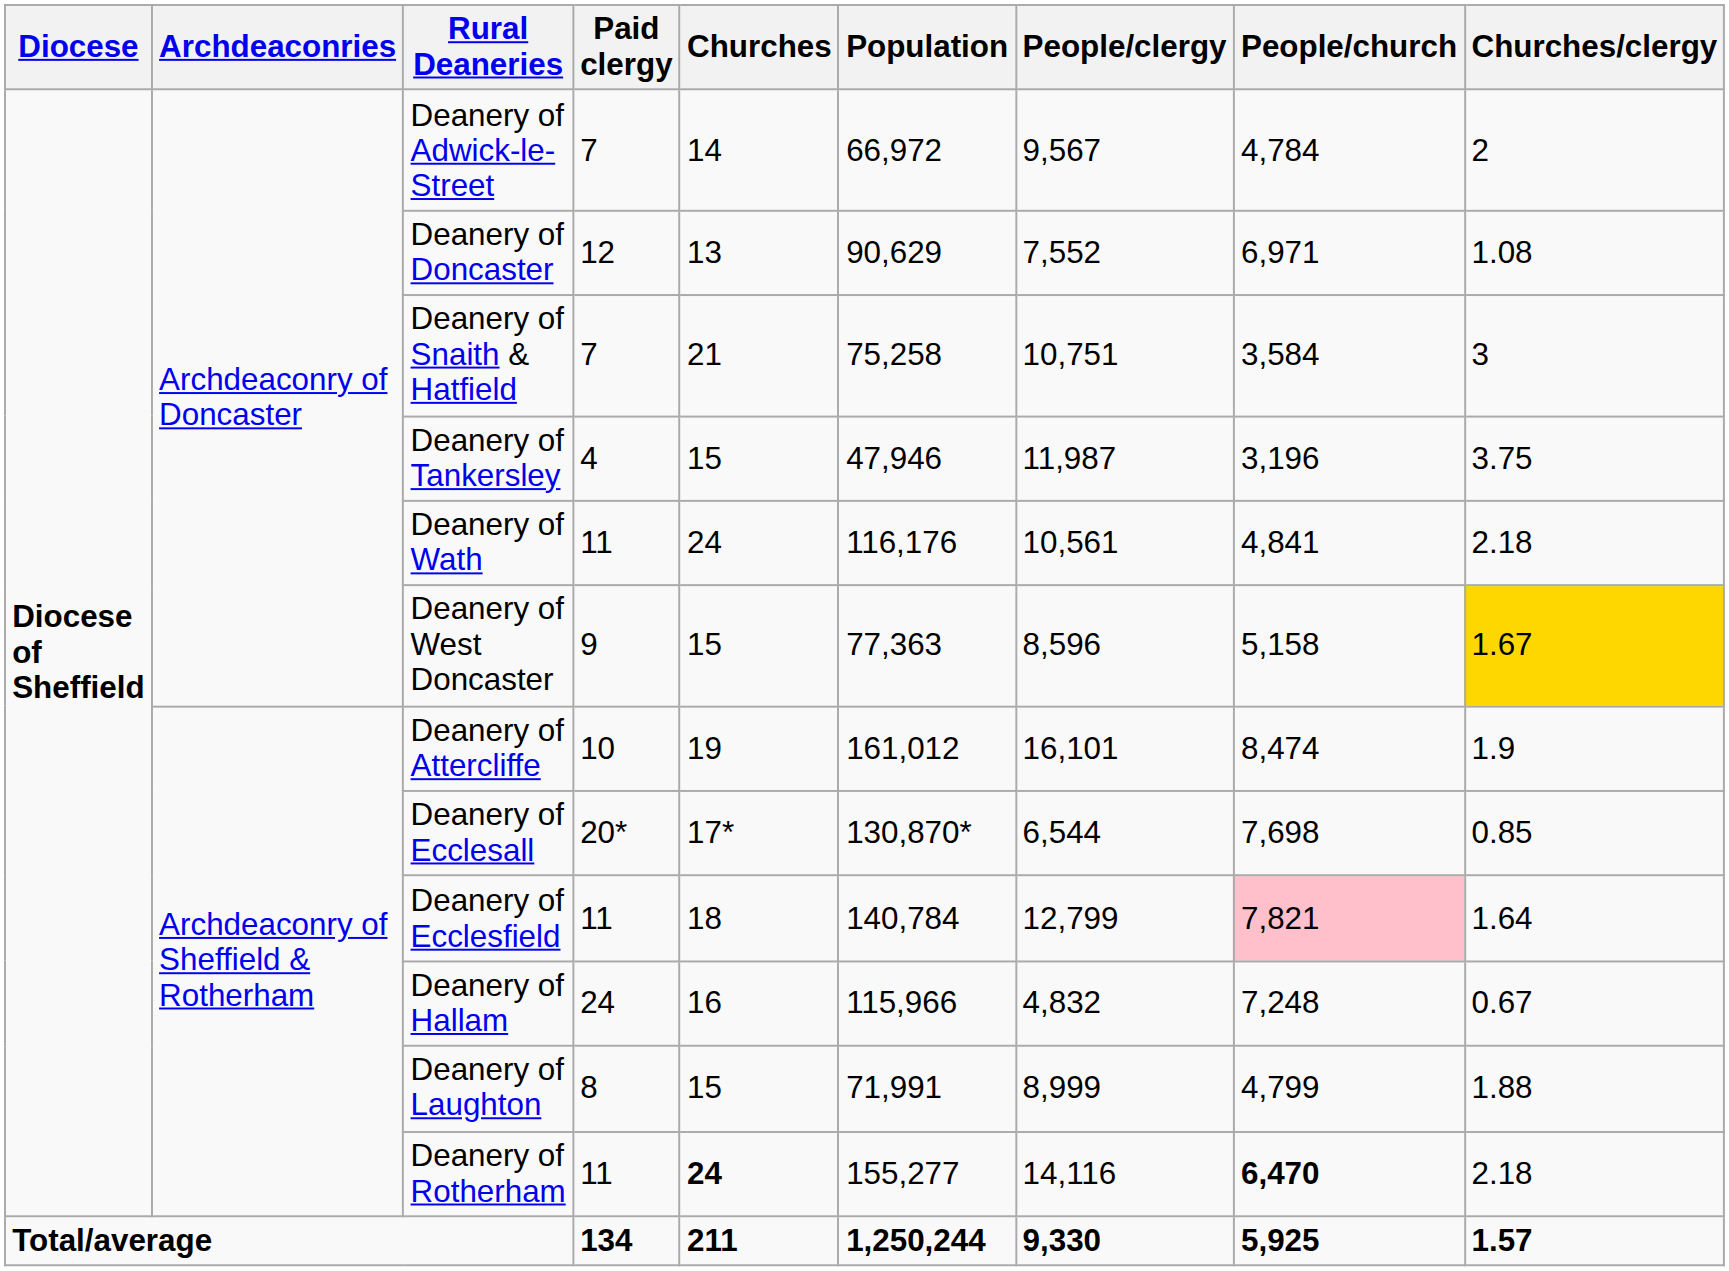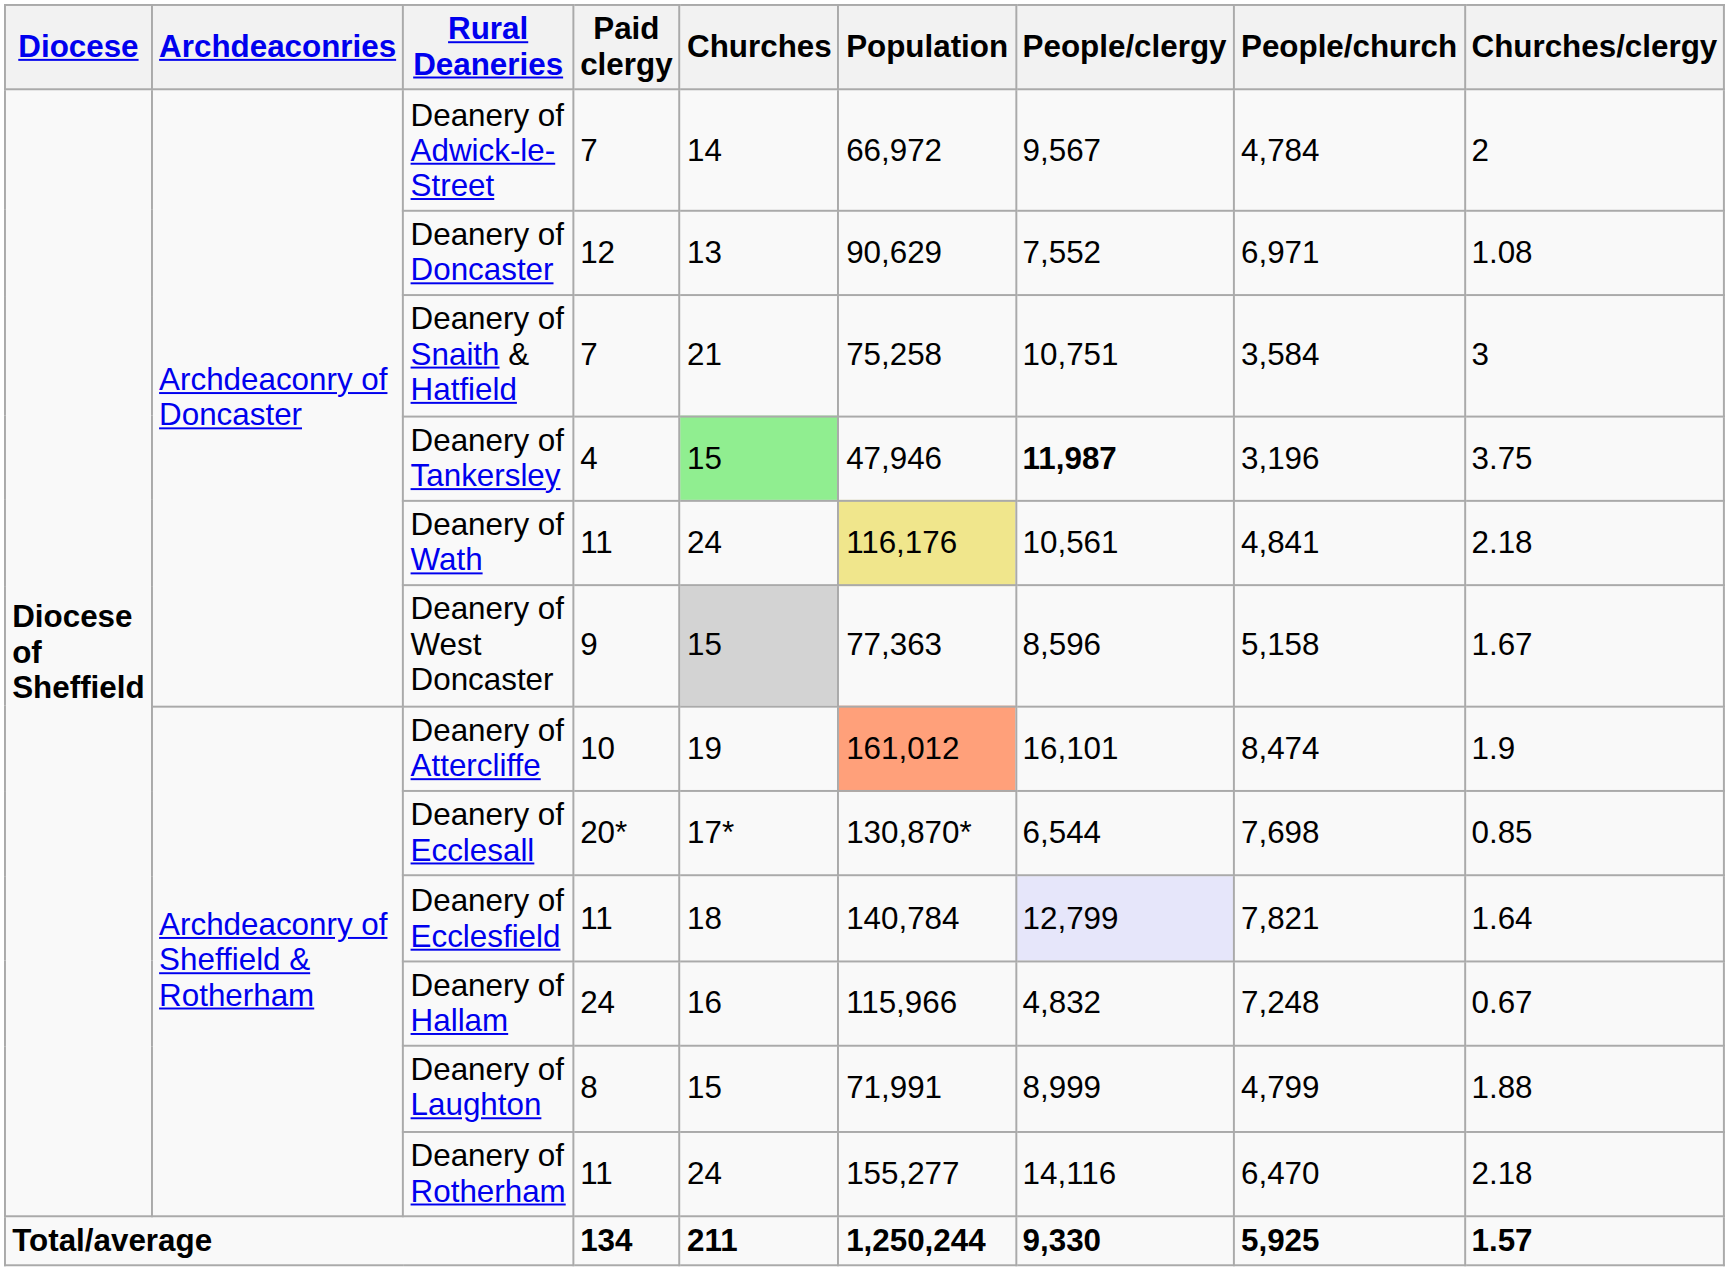(704, 457) no background -> (704, 457) lightgreen background
(1069, 457) normal -> (1070, 457) bold
(902, 542) no background -> (902, 542) khaki background
(704, 645) no background -> (704, 645) lightgrey background
(1502, 645) gold background -> (1502, 645) no background
(903, 747) no background -> (903, 747) lightsalmon background
(1071, 917) no background -> (1071, 917) lavender background
(1280, 917) pink background -> (1280, 917) no background
(704, 1173) bold -> (704, 1173) normal
(1280, 1173) bold -> (1280, 1173) normal
